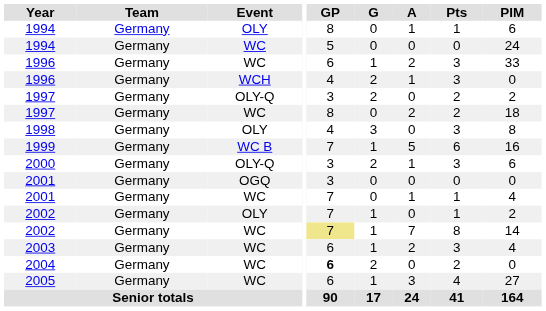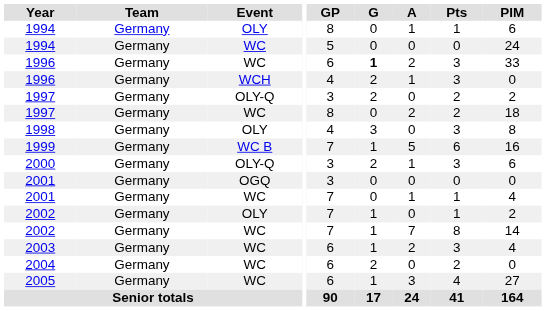(374, 62) normal -> (374, 62) bold
(330, 230) khaki background -> (330, 230) no background
(330, 264) bold -> (330, 264) normal
